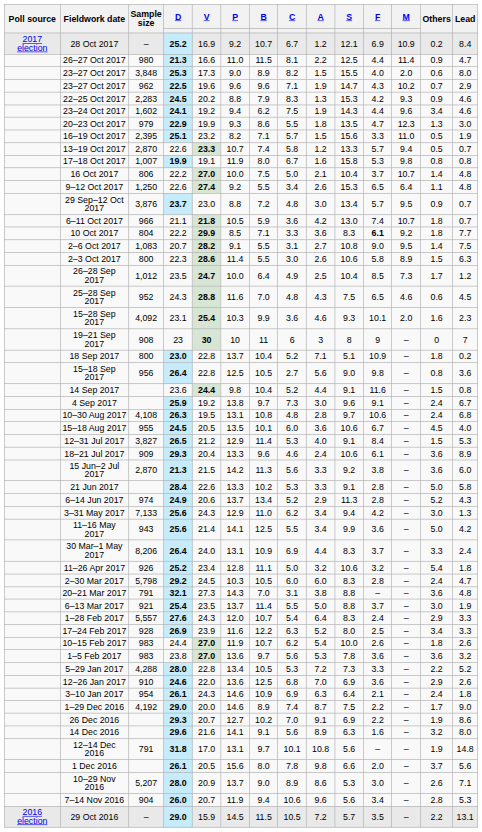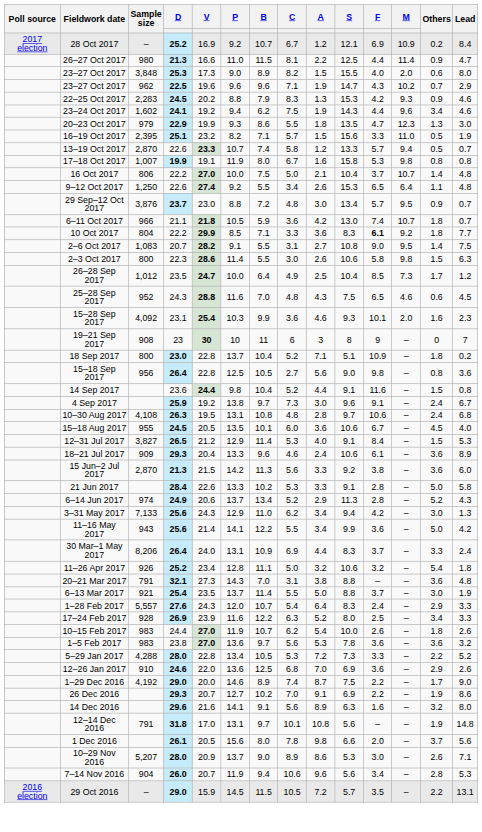(406, 259) 8.9 -> (406, 259) 9.8
(264, 530) 12.5 -> (264, 530) 12.2
- row: (94, 581)
- row: (94, 695)
